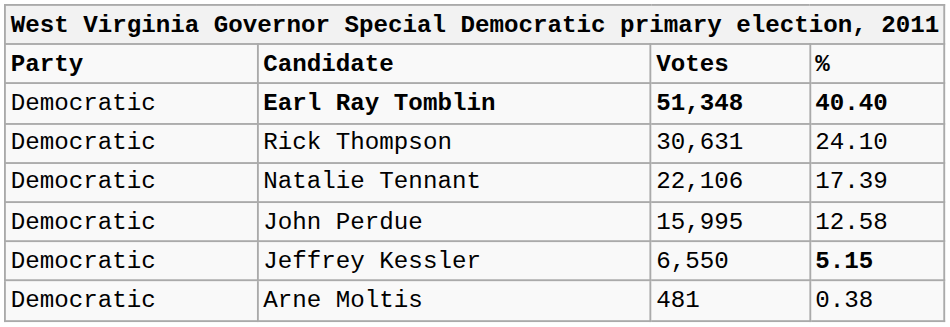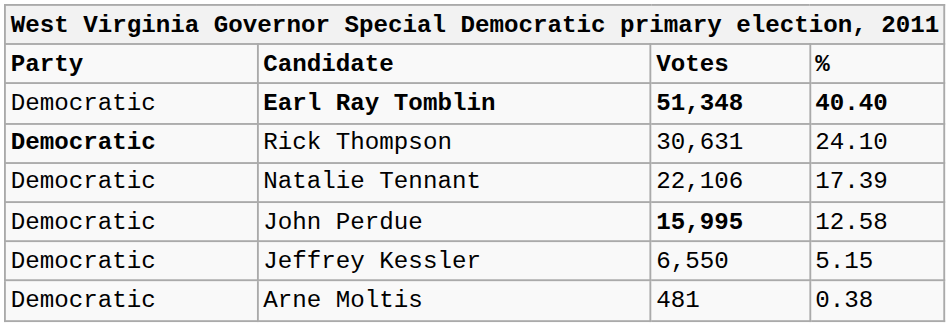(83, 143) normal -> (83, 143) bold
(700, 222) normal -> (700, 222) bold
(844, 261) bold -> (844, 261) normal
